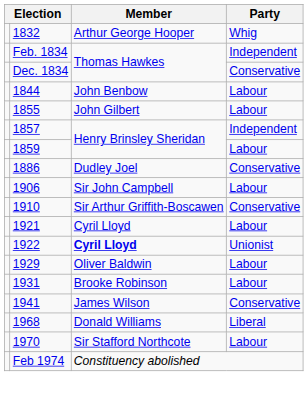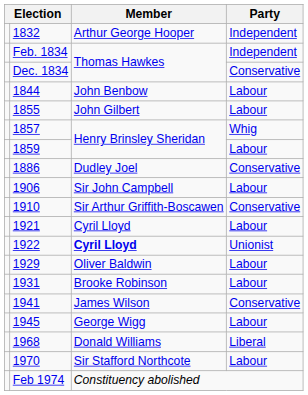(243, 33) Whig -> (263, 33) Independent
(263, 129) Independent -> (243, 129) Whig
+ row: (26, 322)
